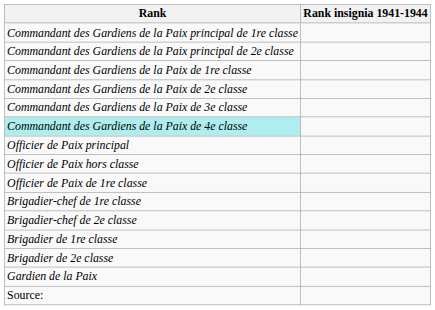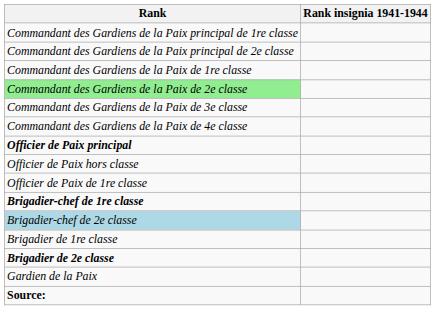(127, 88) no background -> (127, 88) lightgreen background
(127, 126) paleturquoise background -> (127, 126) no background
(68, 145) normal -> (69, 145) bold
(74, 201) normal -> (75, 201) bold
(72, 220) no background -> (72, 220) lightblue background
(60, 257) normal -> (61, 257) bold
(25, 295) normal -> (26, 295) bold
